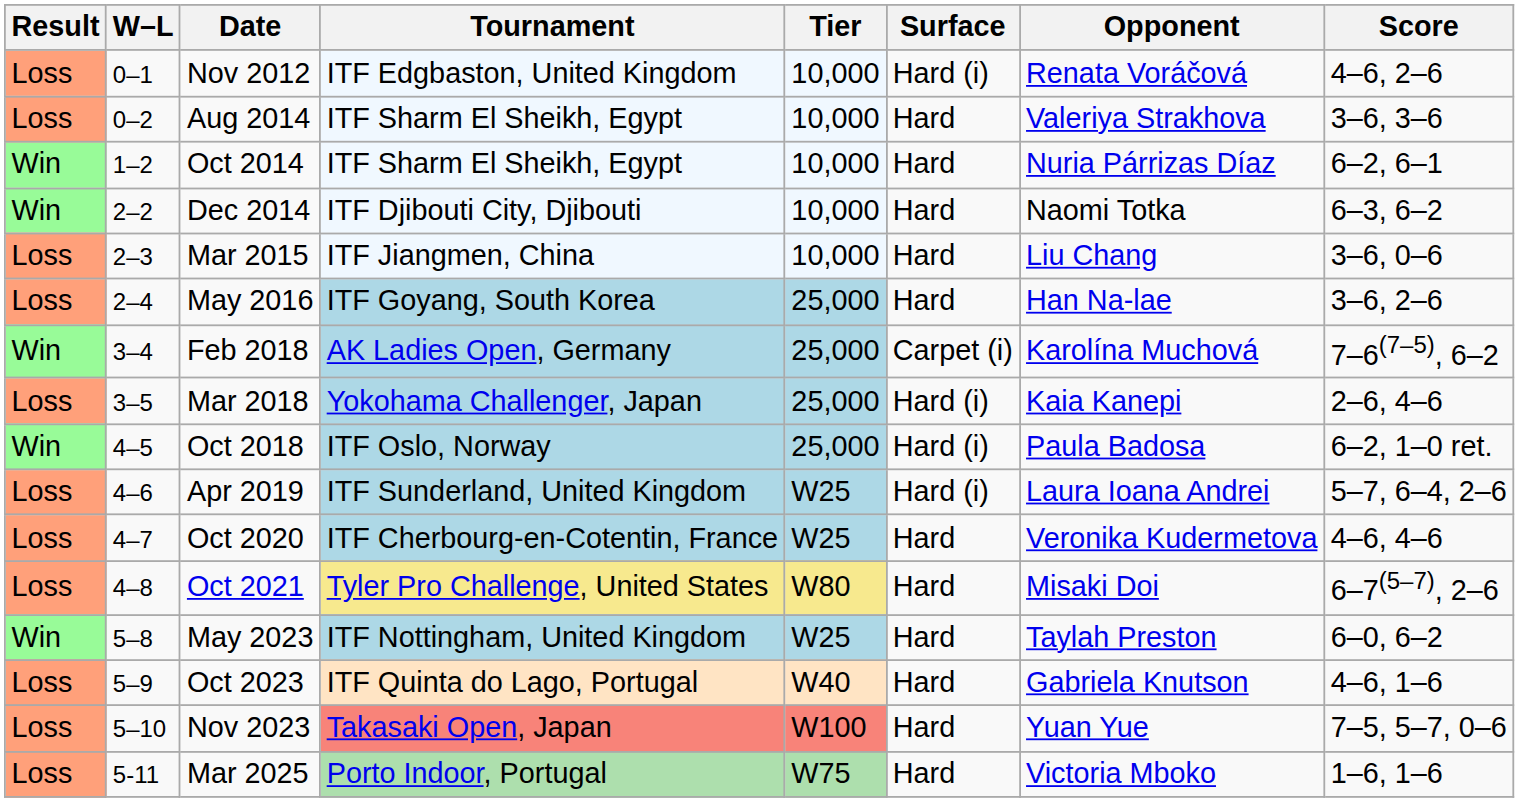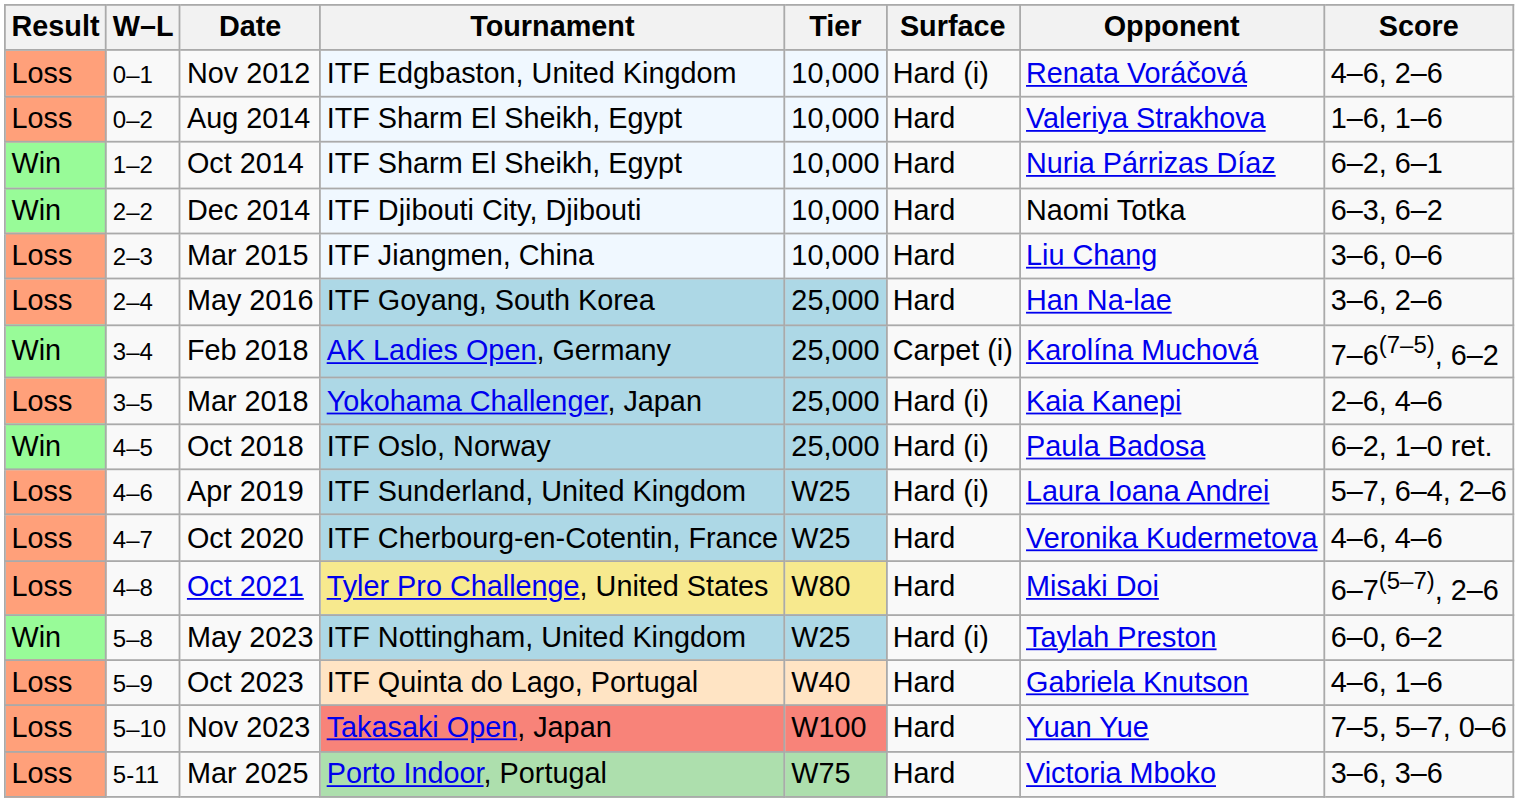(1387, 118) 3–6, 3–6 -> (1387, 118) 1–6, 1–6
(924, 636) Hard -> (941, 636) Hard (i)
(1387, 773) 1–6, 1–6 -> (1387, 773) 3–6, 3–6
